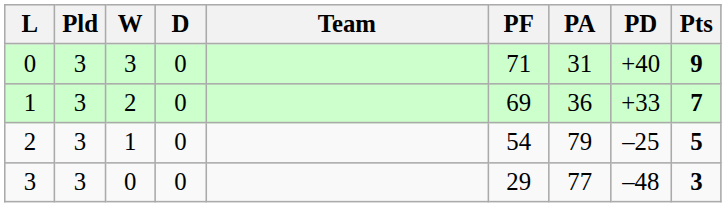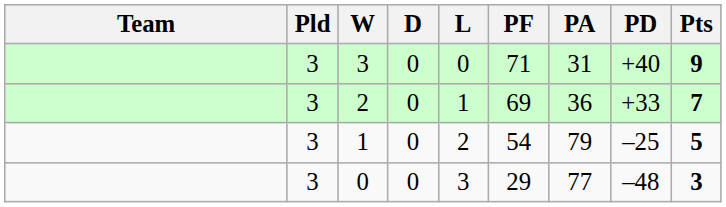columns swapped: (347, 24) <-> (30, 24)
